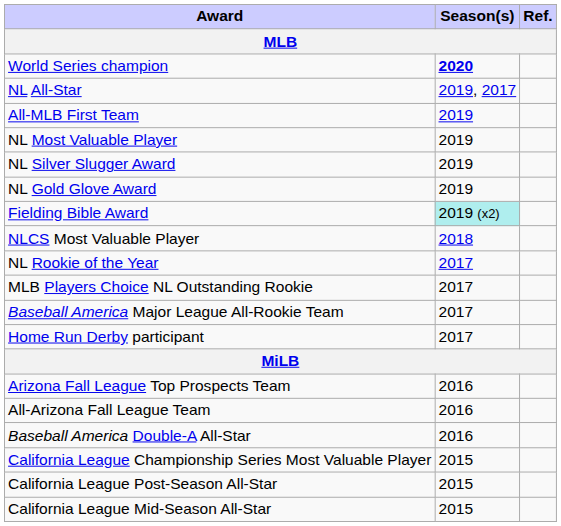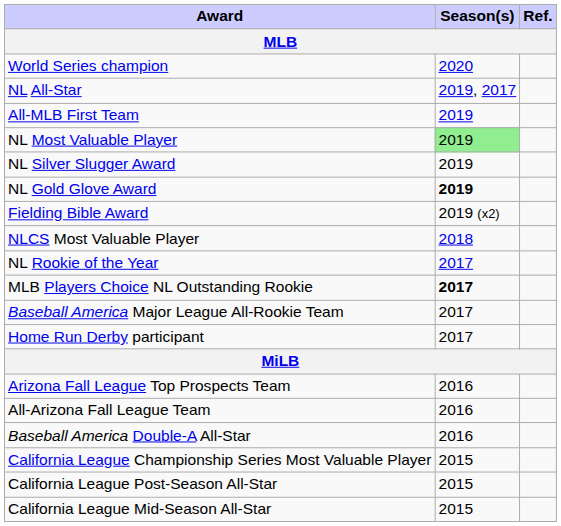(456, 66) bold -> (456, 66) normal
(456, 139) no background -> (456, 139) lightgreen background
(456, 189) normal -> (456, 189) bold
(469, 213) paleturquoise background -> (469, 213) no background
(456, 287) normal -> (456, 287) bold
